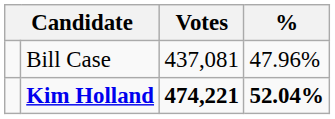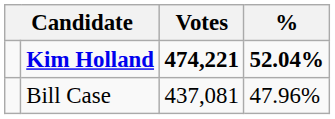rows swapped: (90, 95) <-> (69, 58)
